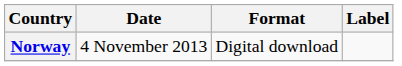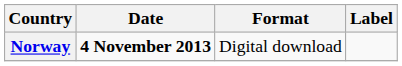(144, 46) normal -> (146, 46) bold
